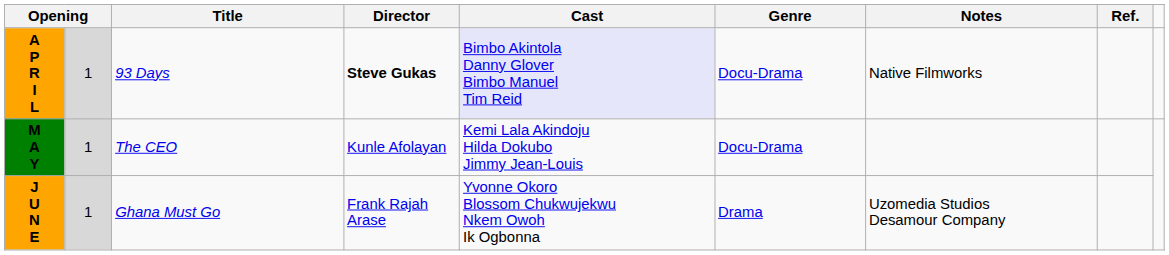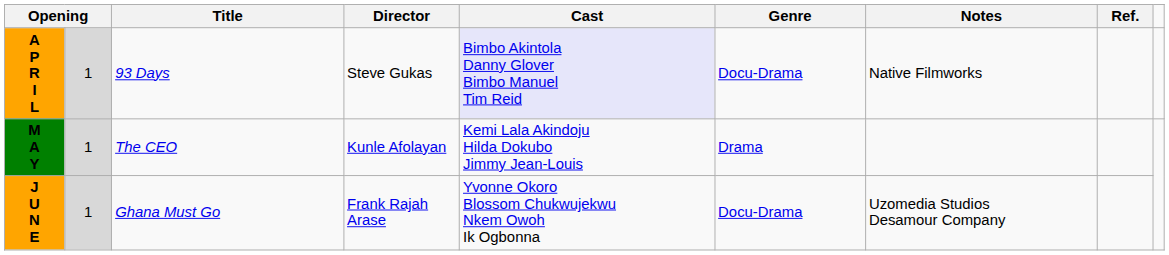(392, 73) bold -> (390, 73) normal
(760, 147) Docu-Drama -> (740, 147) Drama
(740, 212) Drama -> (760, 212) Docu-Drama
